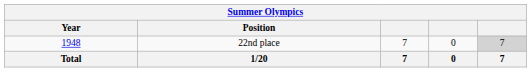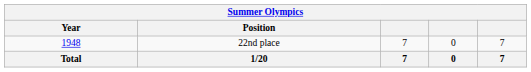(502, 44) lightgrey background -> (502, 44) no background
